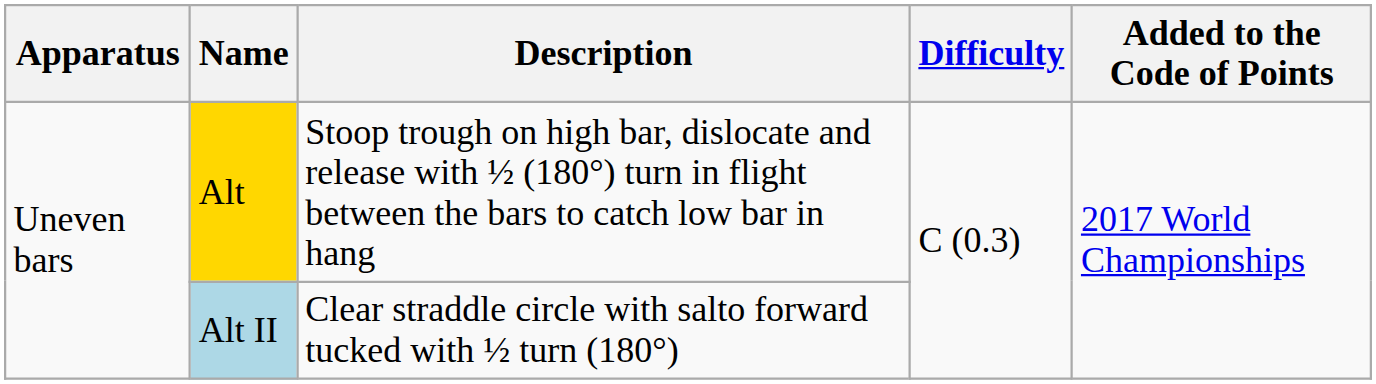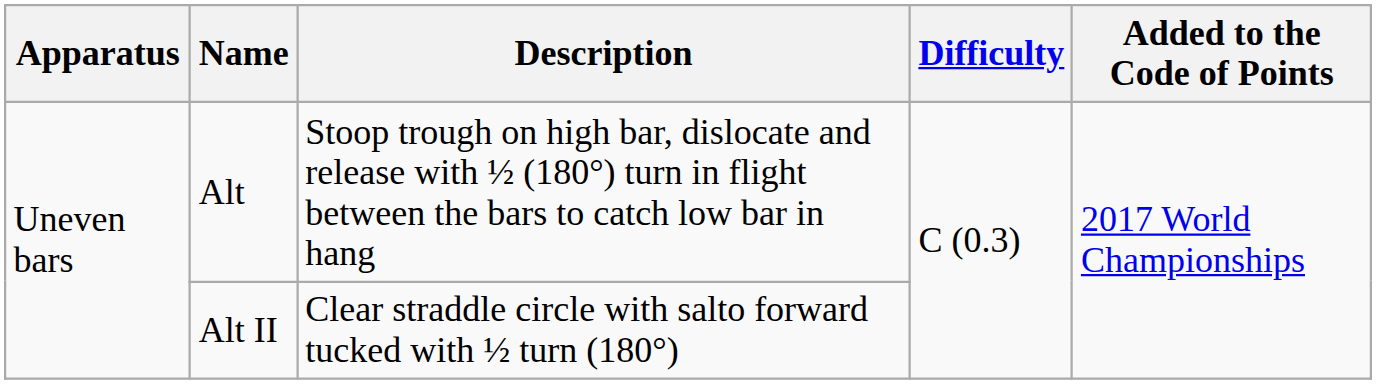(222, 191) gold background -> (222, 191) no background
(238, 329) lightblue background -> (238, 329) no background
